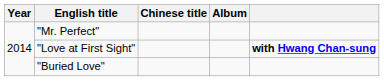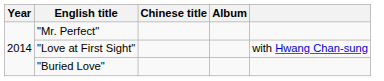(314, 48) bold -> (310, 48) normal
